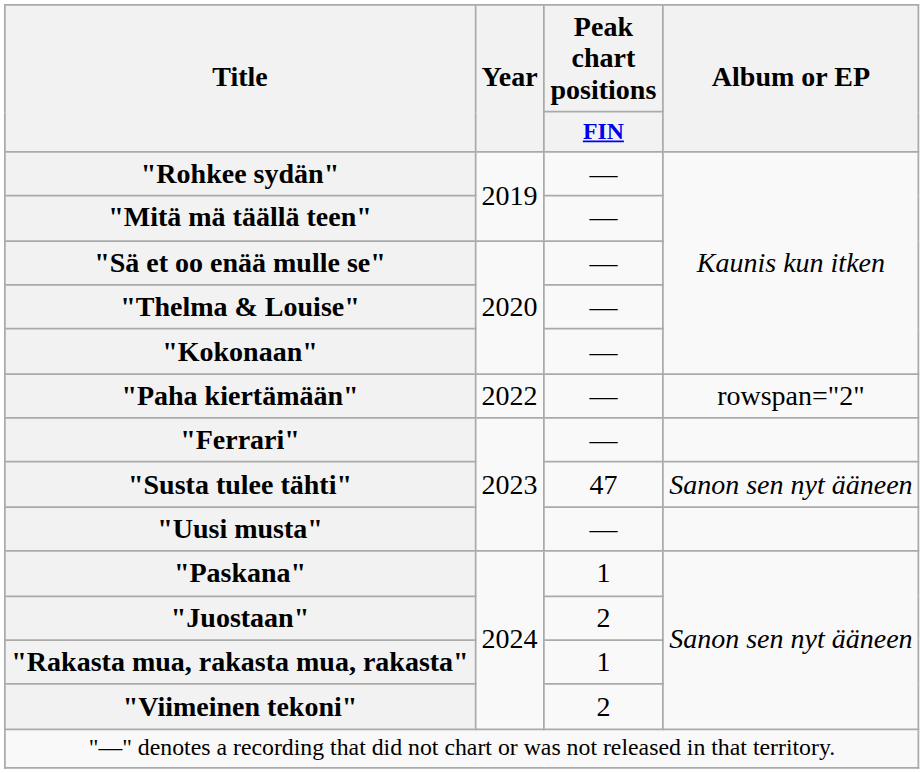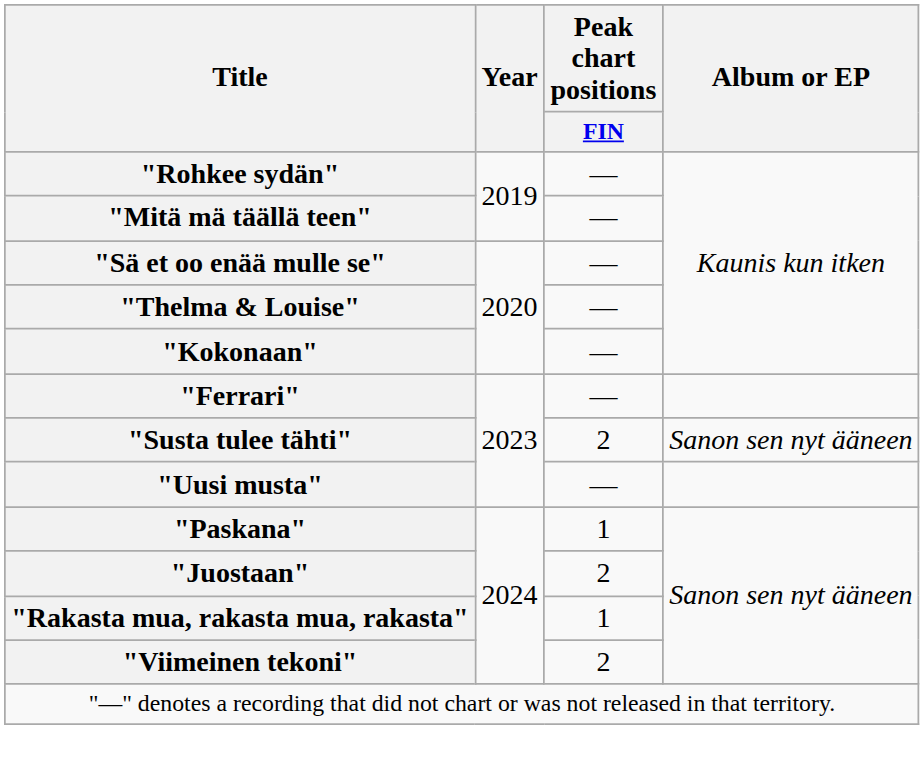- row: (240, 395)
(603, 484) 47 -> (603, 439) 2
